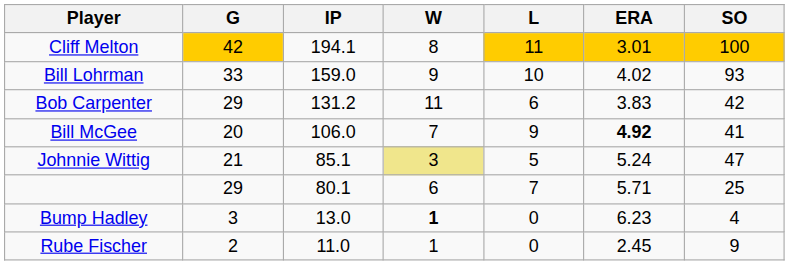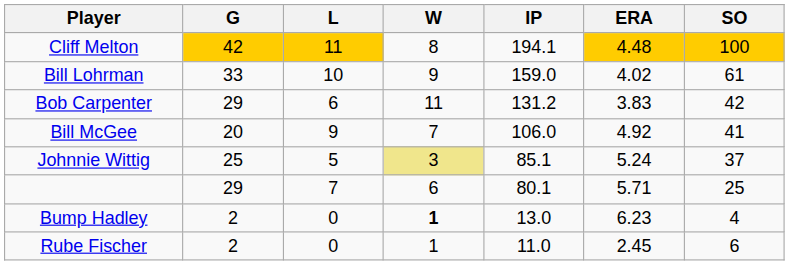columns swapped: (333, 18) <-> (534, 18)
(634, 47) 3.01 -> (634, 47) 4.48
(734, 75) 93 -> (734, 75) 61
(634, 132) bold -> (634, 132) normal
(233, 160) 21 -> (233, 160) 25
(734, 160) 47 -> (734, 160) 37
(233, 217) 3 -> (233, 217) 2
(734, 246) 9 -> (734, 246) 6
